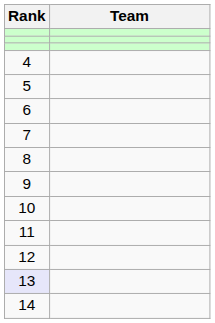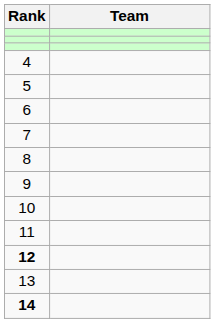(27, 257) normal -> (27, 257) bold
(27, 281) lavender background -> (27, 281) no background
(27, 305) normal -> (27, 305) bold
